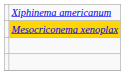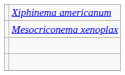(65, 29) gold background -> (65, 29) no background
